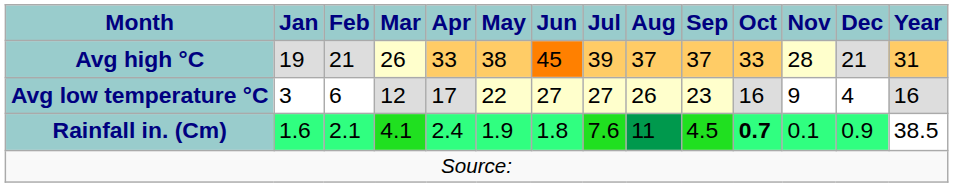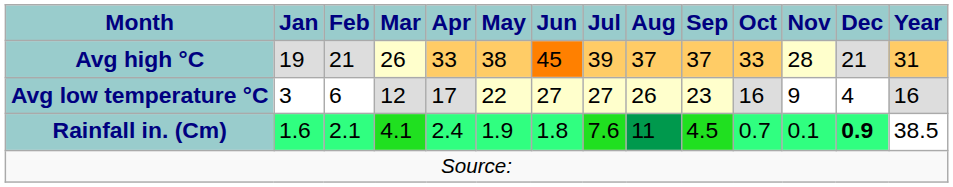(755, 131) bold -> (755, 131) normal
(857, 131) normal -> (857, 131) bold
